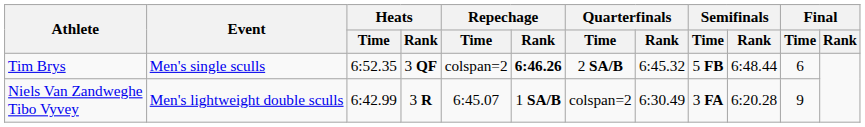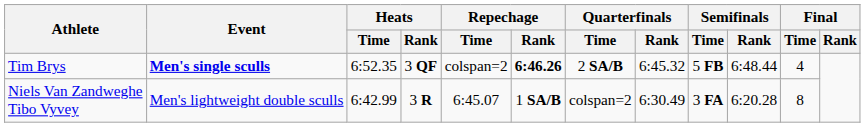(207, 66) normal -> (210, 66) bold
(800, 66) 6 -> (800, 66) 4
(800, 100) 9 -> (800, 100) 8
